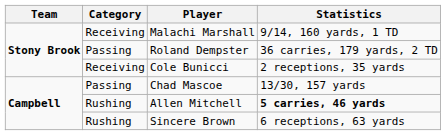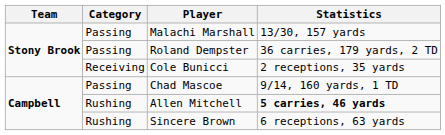(115, 32) Receiving -> (109, 32) Passing
(329, 32) 9/14, 160 yards, 1 TD -> (313, 32) 13/30, 157 yards
(313, 85) 13/30, 157 yards -> (329, 85) 9/14, 160 yards, 1 TD
